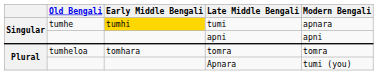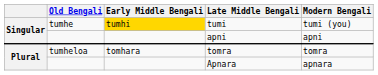(318, 24) apnara -> (327, 24) tumi (you)
(327, 64) tumi (you) -> (318, 64) apnara
